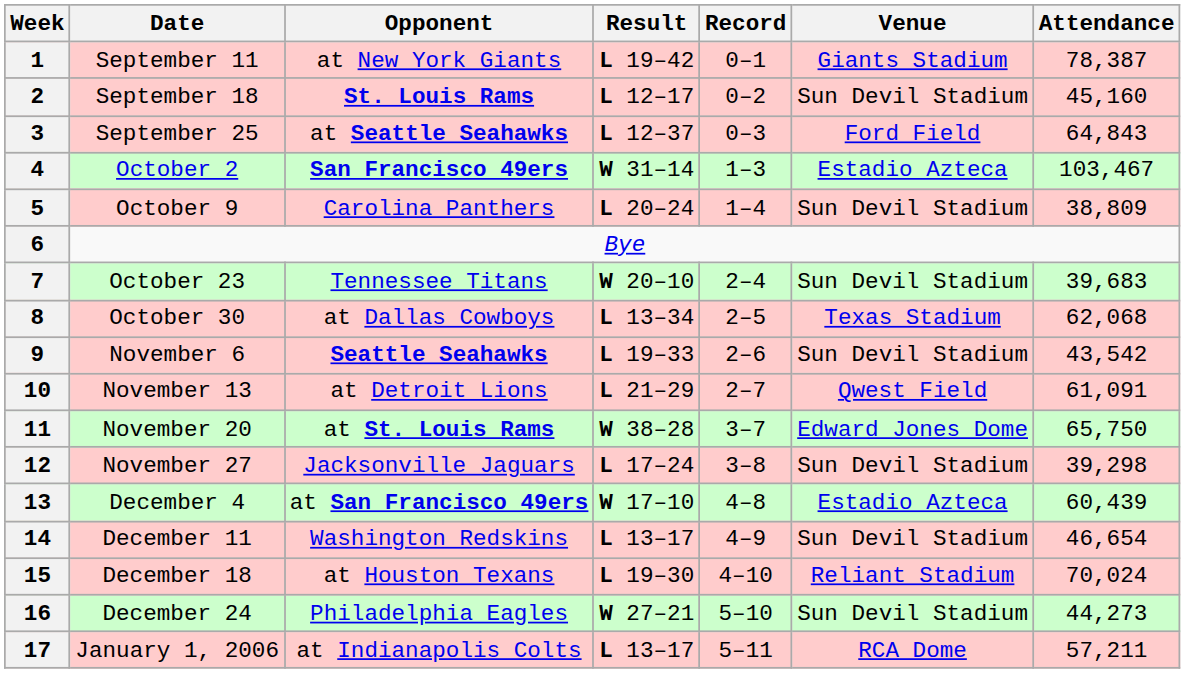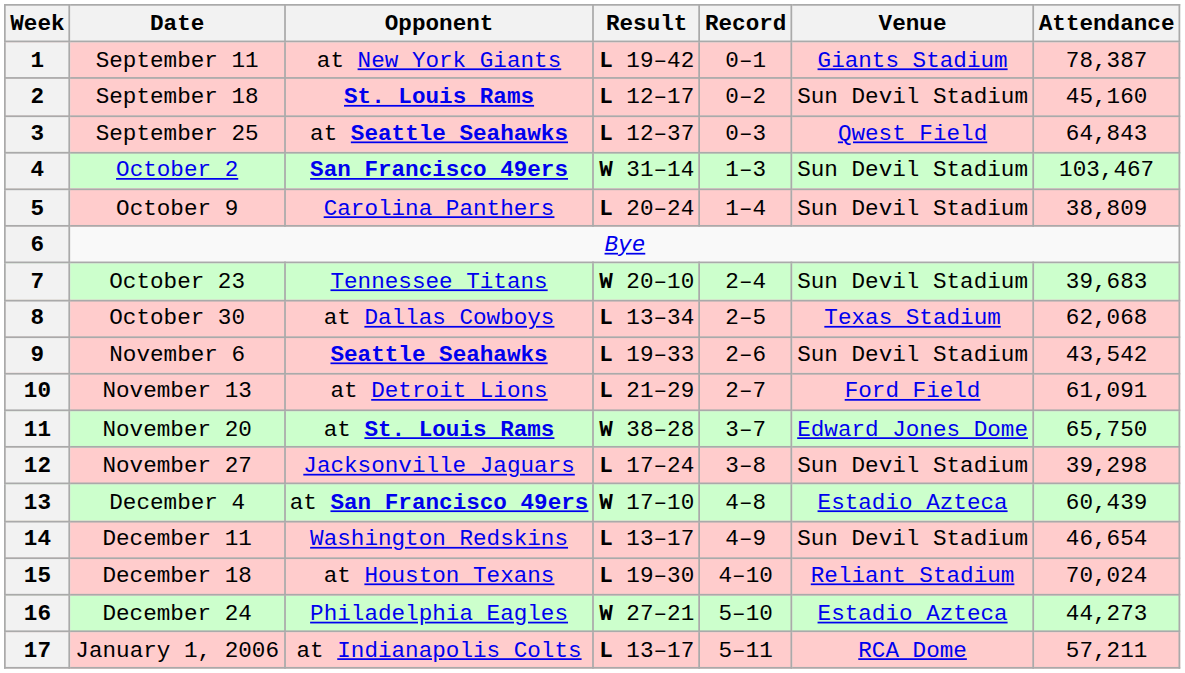(913, 134) Ford Field -> (913, 134) Qwest Field
(913, 171) Estadio Azteca -> (913, 171) Sun Devil Stadium
(913, 392) Qwest Field -> (913, 392) Ford Field
(913, 613) Sun Devil Stadium -> (913, 613) Estadio Azteca
